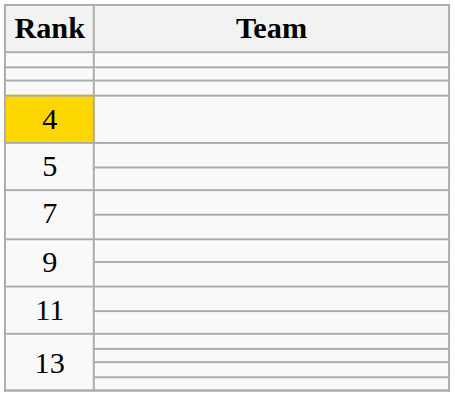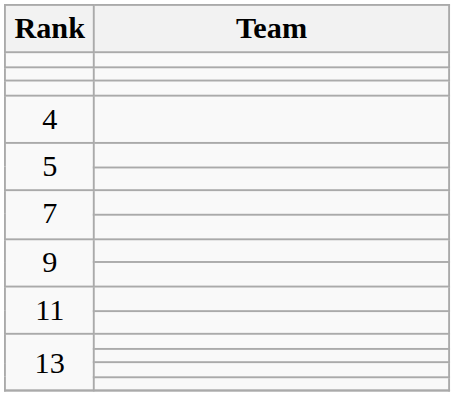(50, 118) gold background -> (50, 118) no background
